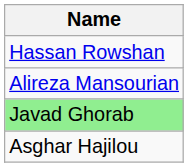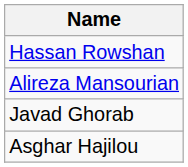(72, 114) lightgreen background -> (72, 114) no background
